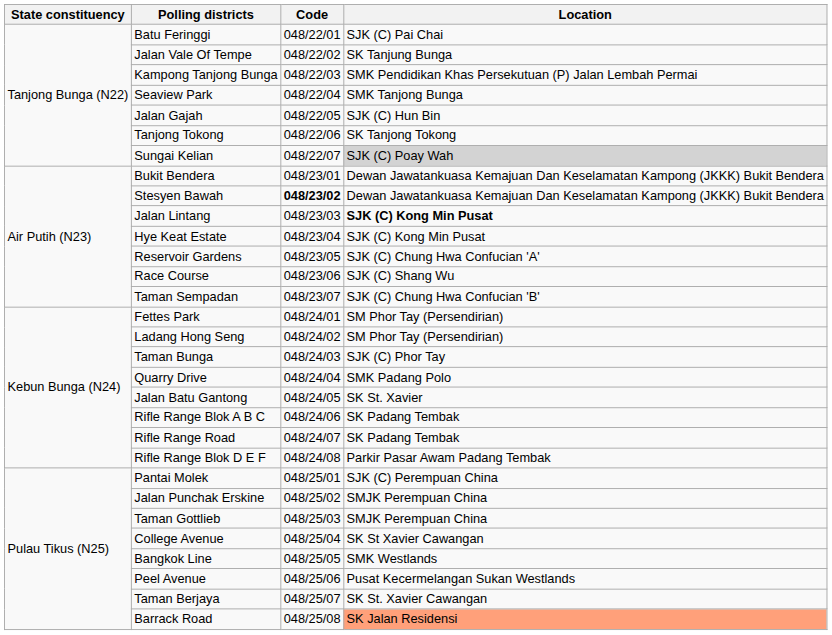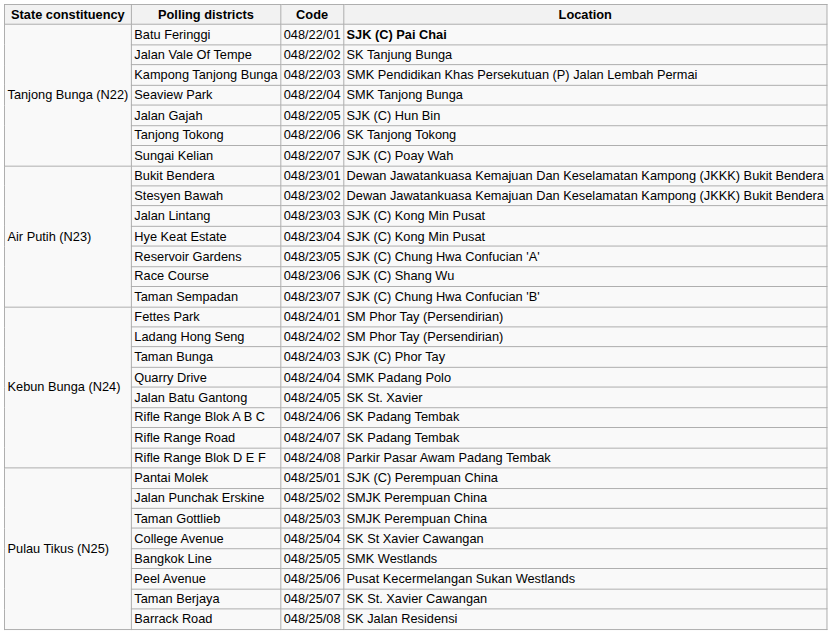(395, 34) normal -> (397, 34) bold
(400, 155) lightgrey background -> (400, 155) no background
(312, 196) bold -> (312, 196) normal
(420, 216) bold -> (416, 216) normal
(402, 619) lightsalmon background -> (402, 619) no background
